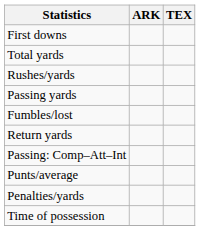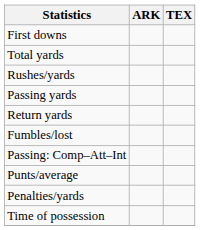rows swapped: (40, 135) <-> (40, 115)
